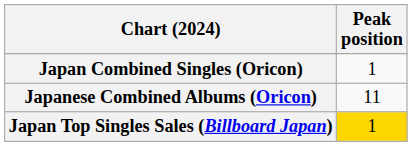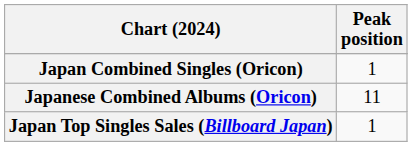(372, 126) gold background -> (372, 126) no background
